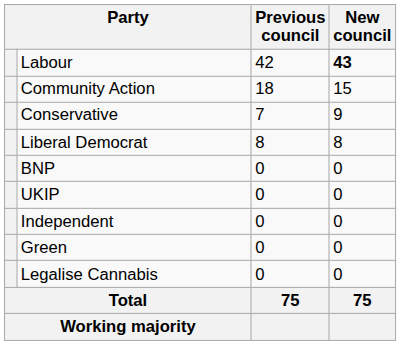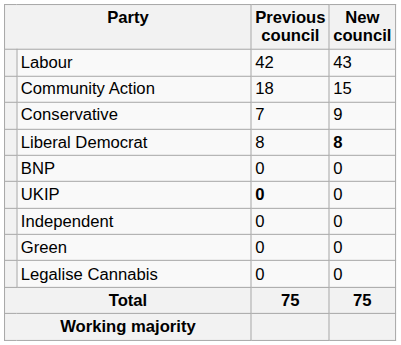(342, 62) bold -> (342, 62) normal
(338, 141) normal -> (338, 141) bold
(260, 194) normal -> (260, 194) bold
